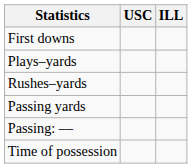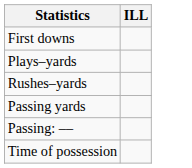- column: (138, 16)
